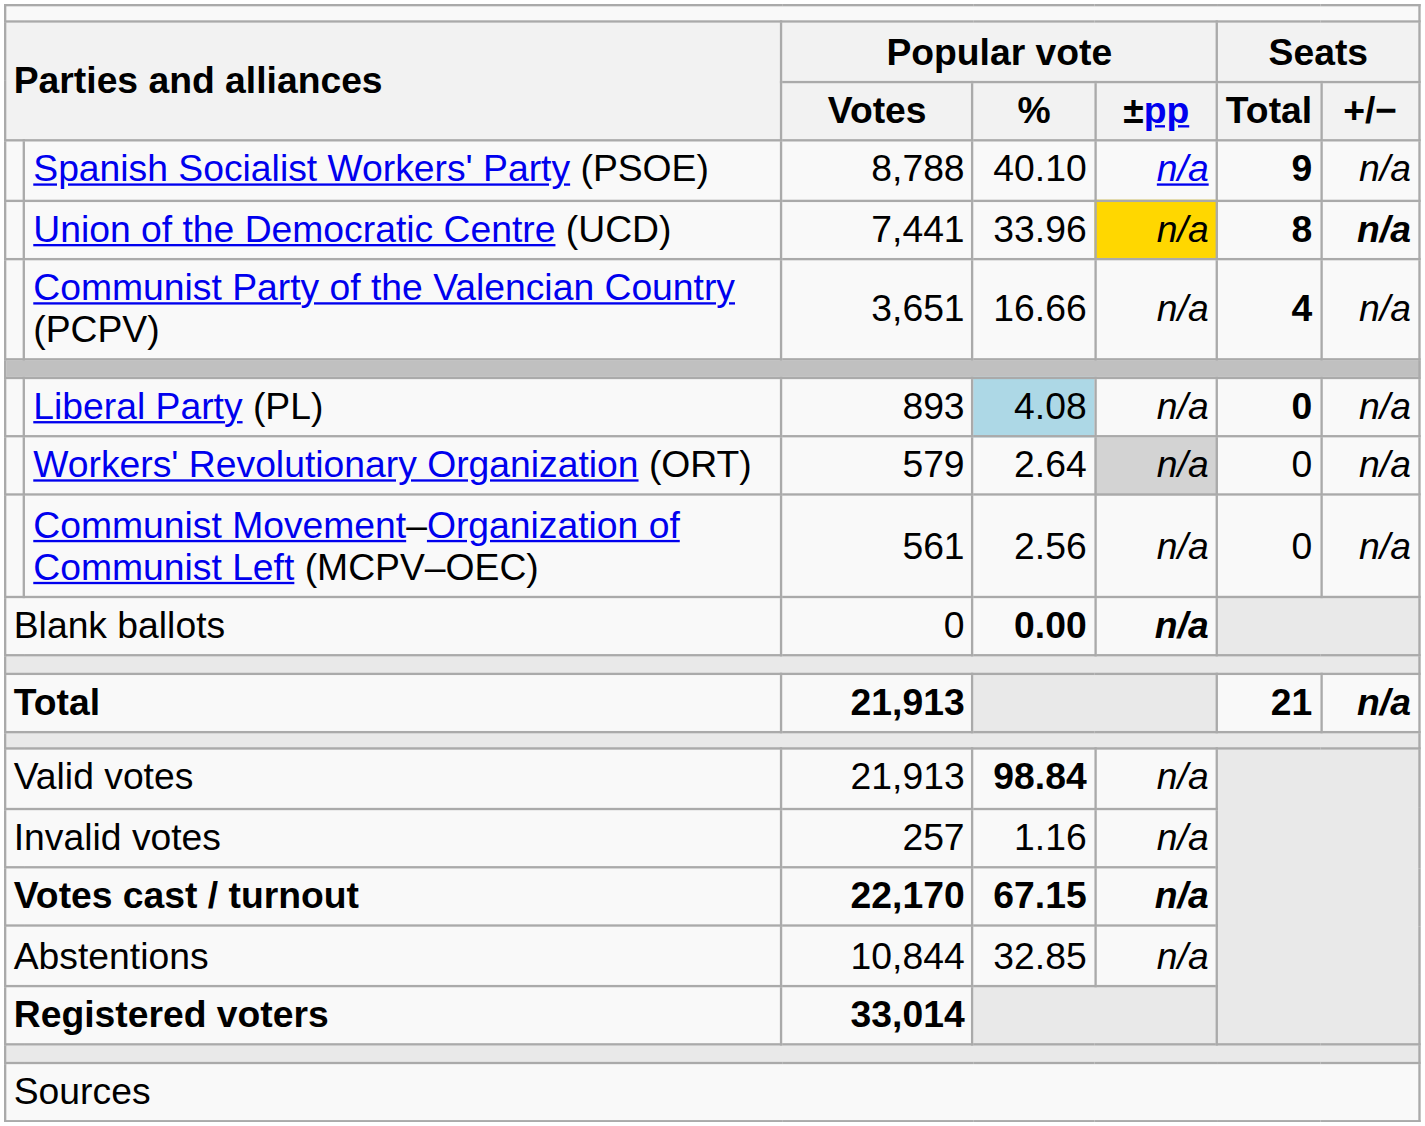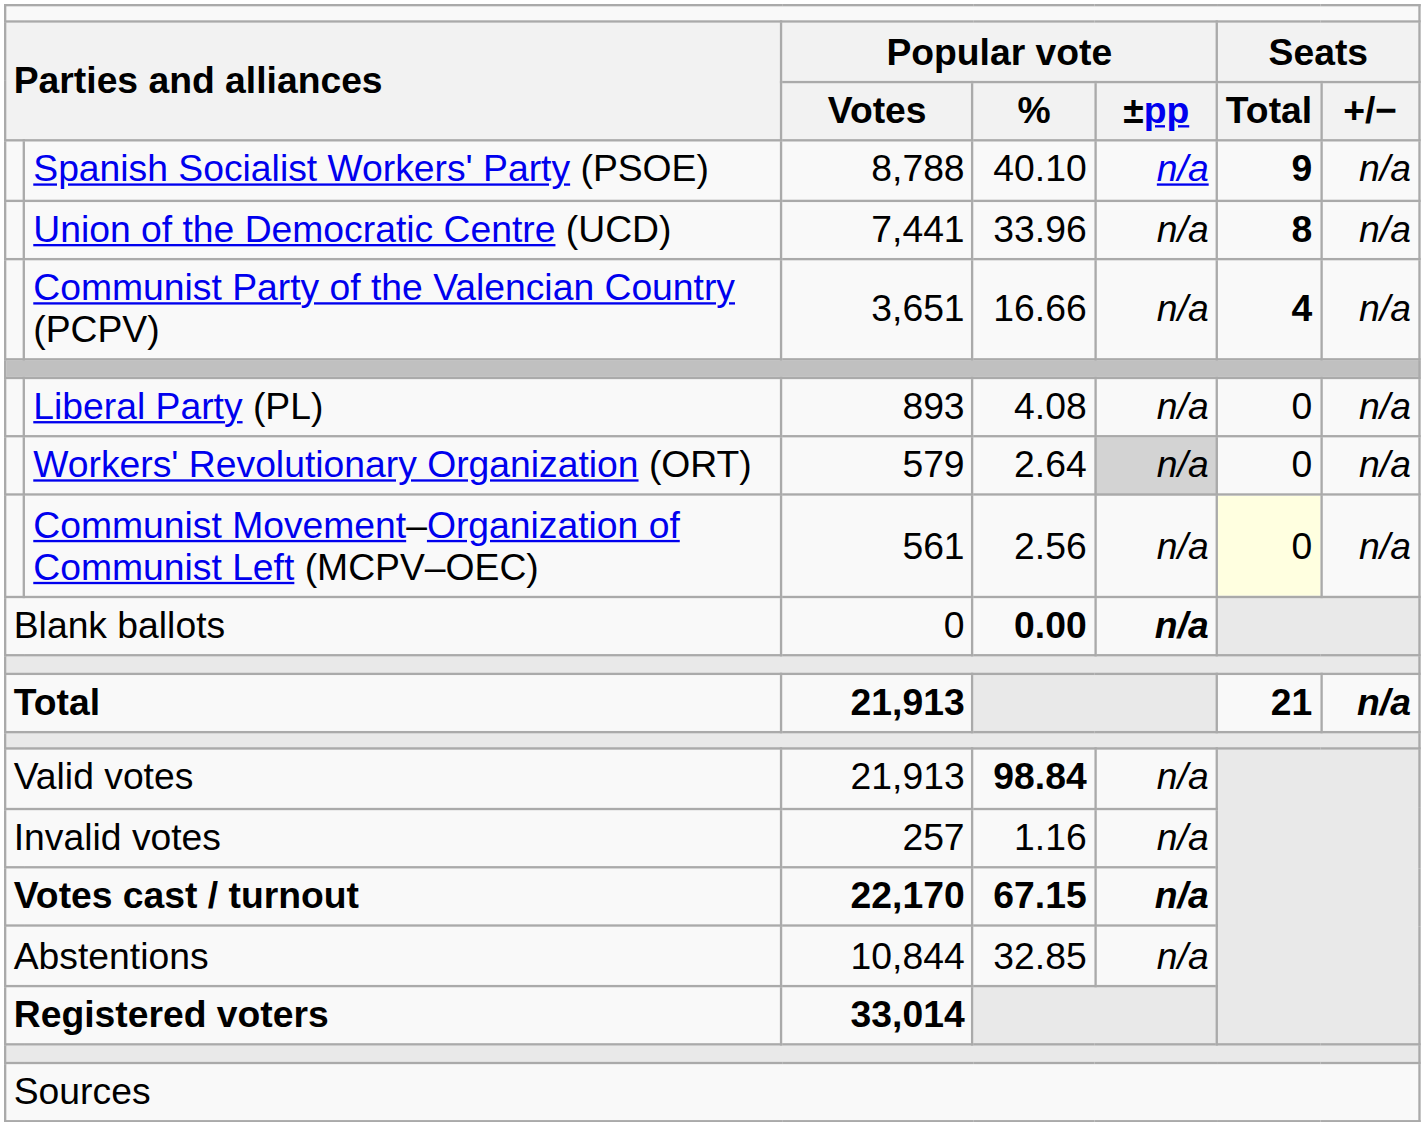(1183, 228) gold background -> (1183, 228) no background
(1384, 228) bold -> (1385, 228) normal
(1050, 405) lightblue background -> (1050, 405) no background
(1302, 405) bold -> (1302, 405) normal
(1302, 545) no background -> (1302, 545) lightyellow background
